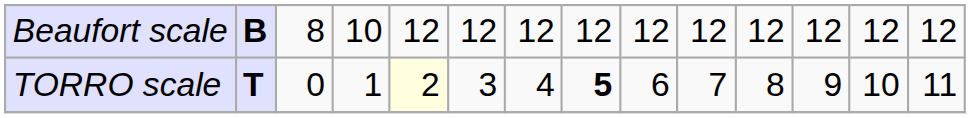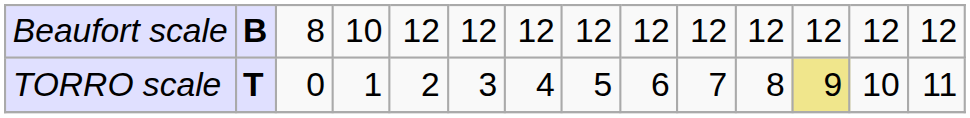(430, 84) lightyellow background -> (430, 84) no background
(603, 84) bold -> (603, 84) normal
(833, 84) no background -> (833, 84) khaki background
